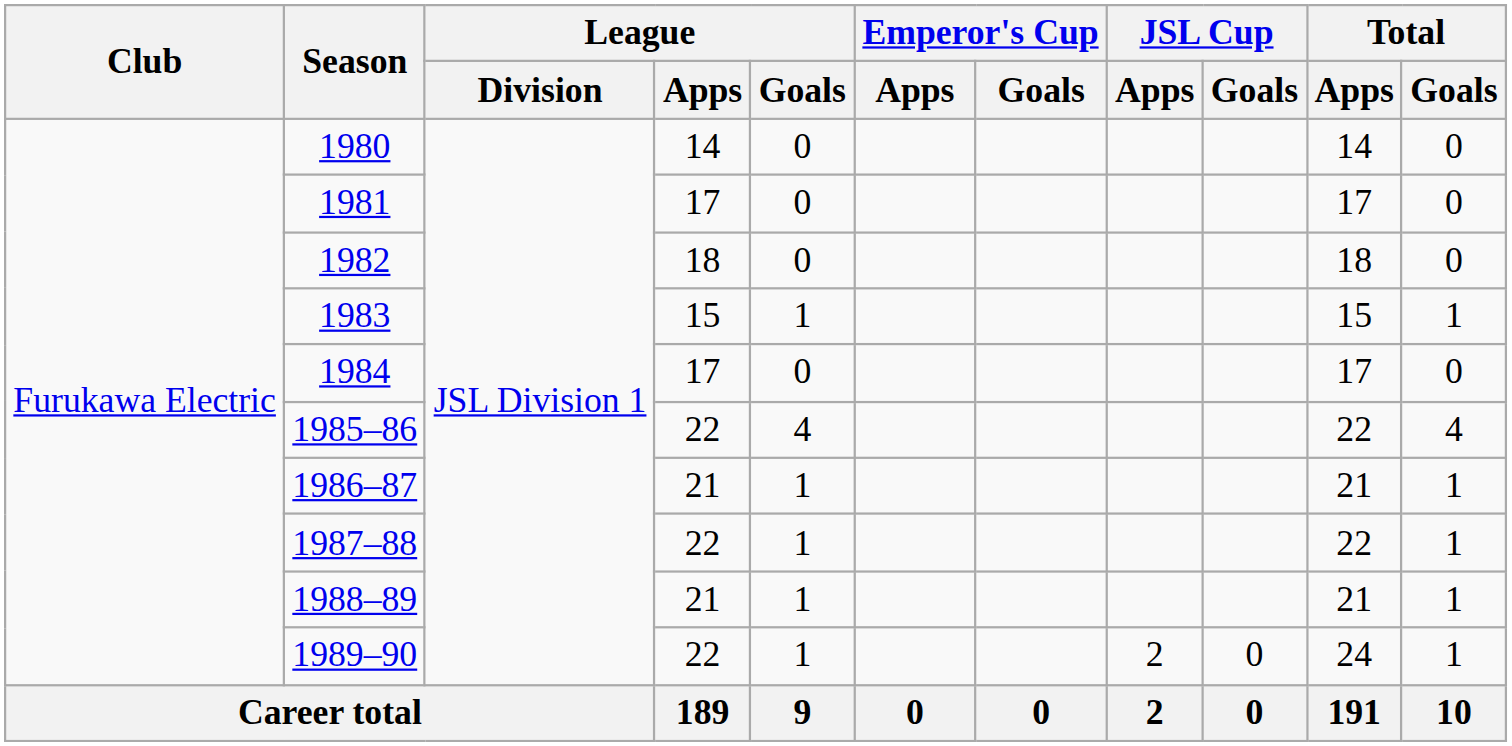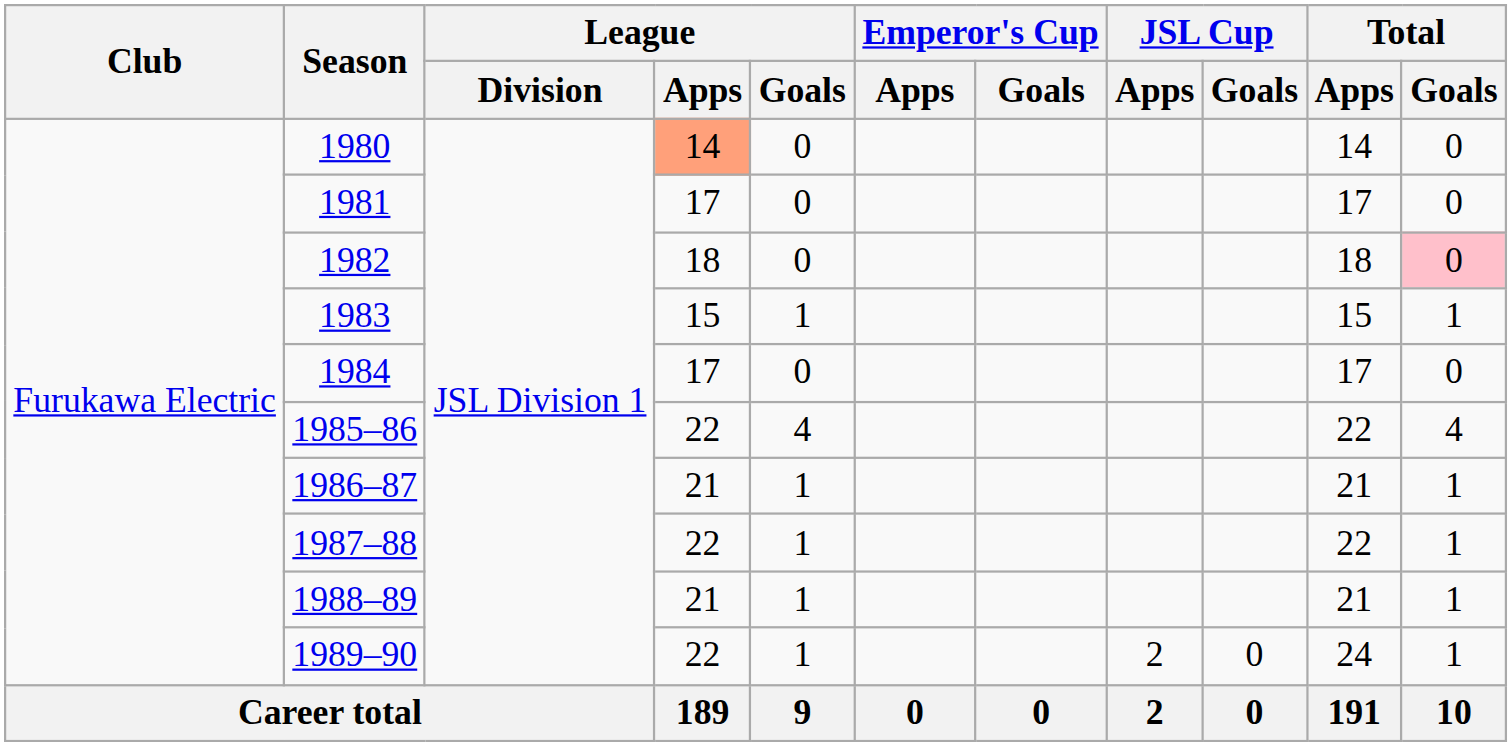(703, 145) no background -> (703, 145) lightsalmon background
(1454, 259) no background -> (1454, 259) pink background
